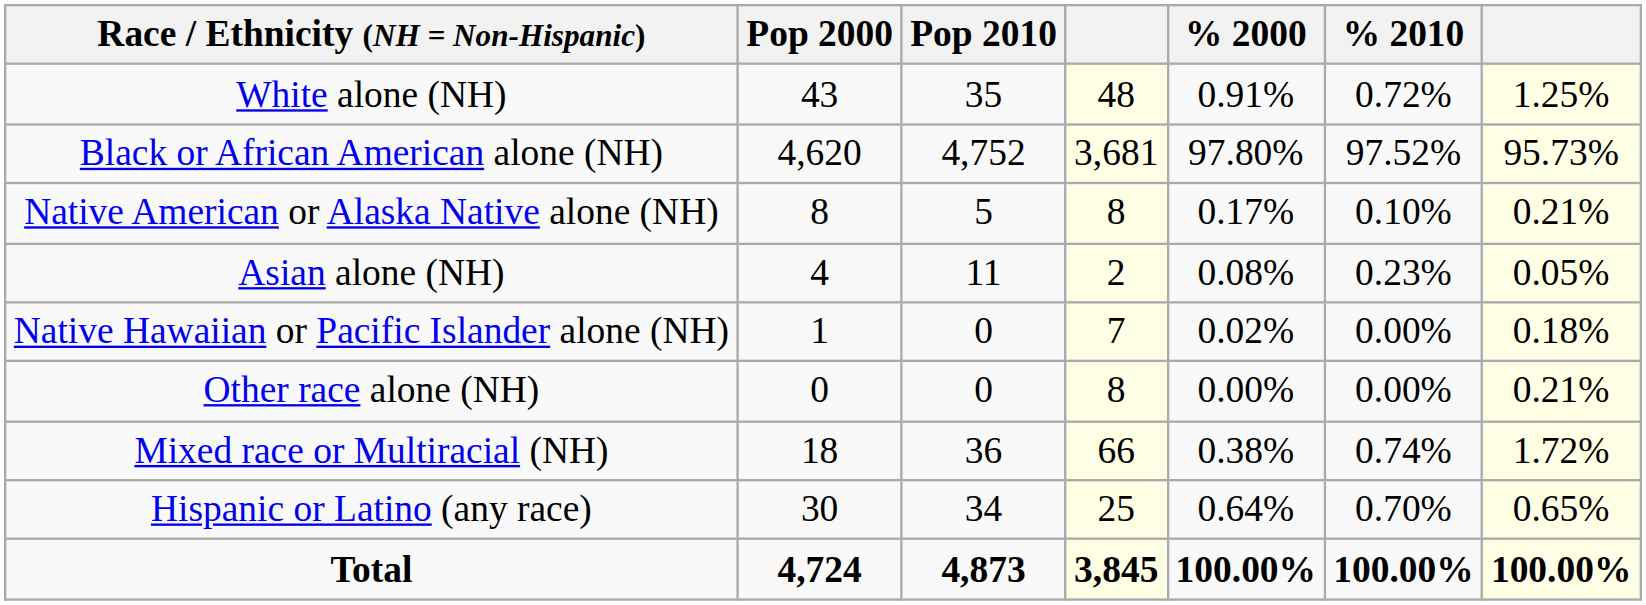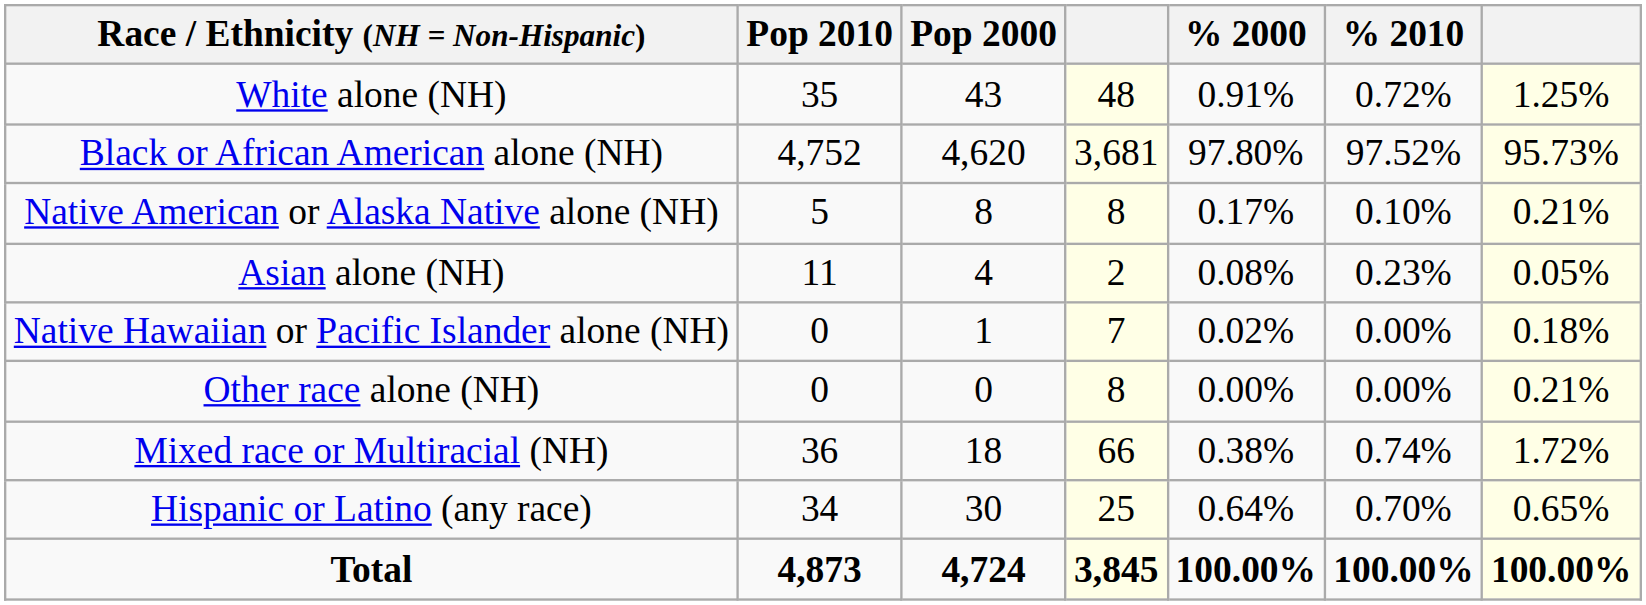columns swapped: (820, 34) <-> (984, 34)
